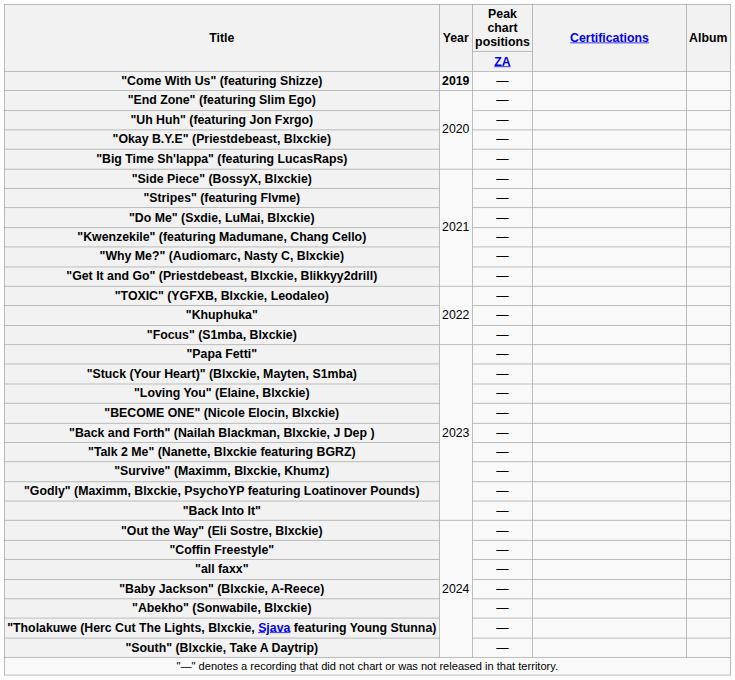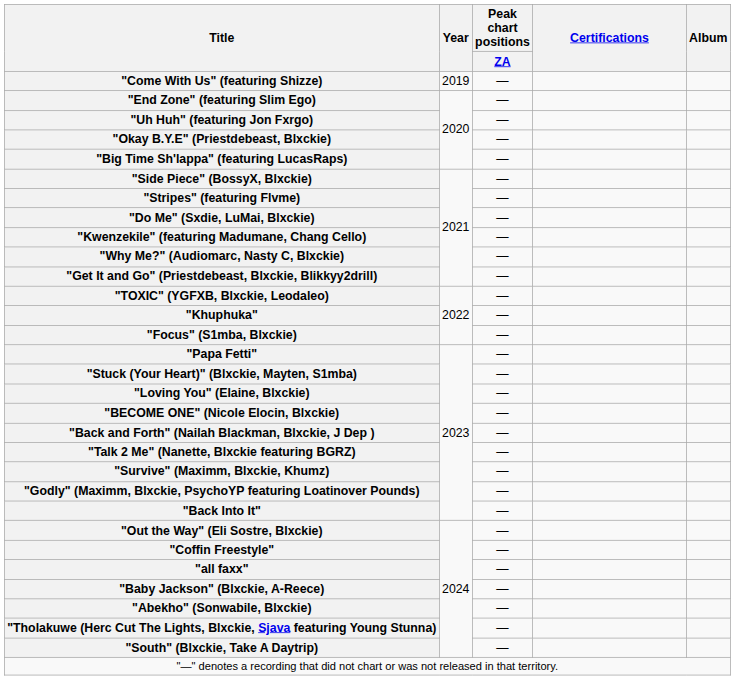(456, 81) bold -> (456, 81) normal
